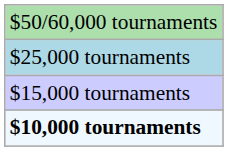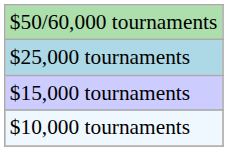(105, 127) bold -> (100, 127) normal
